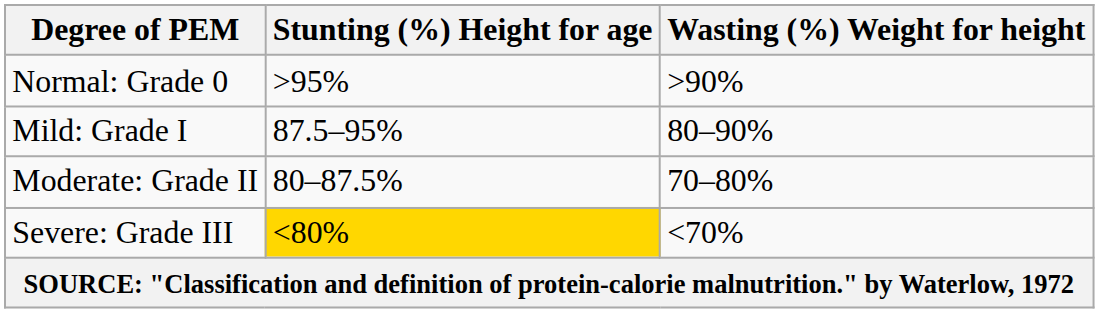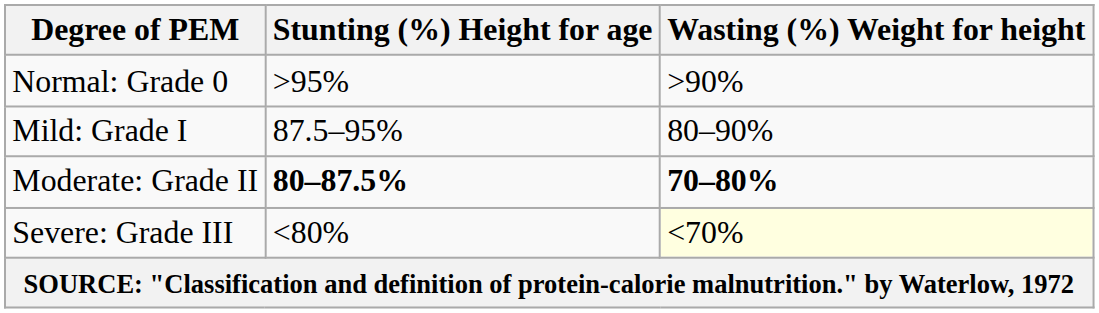(338, 181) normal -> (340, 181) bold
(720, 181) normal -> (723, 181) bold
(311, 231) gold background -> (311, 231) no background
(705, 231) no background -> (705, 231) lightyellow background
